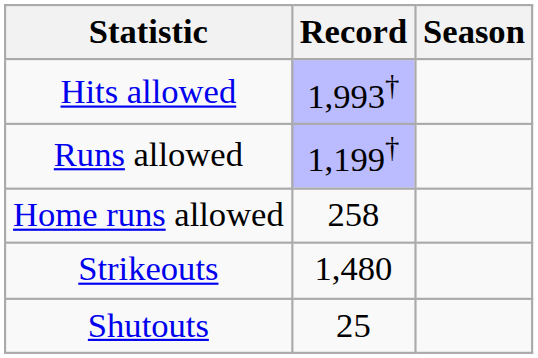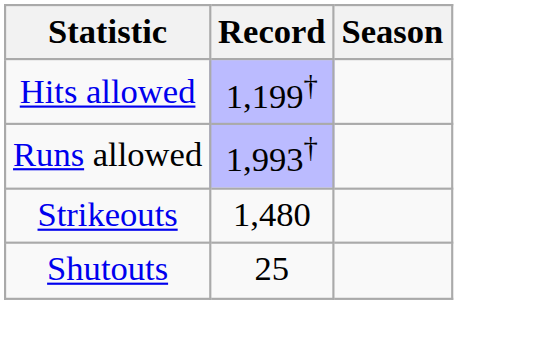(353, 91) 1,993† -> (272, 91) 1,199†
(353, 155) 1,199† -> (272, 155) 1,993†
- row: (148, 215)
